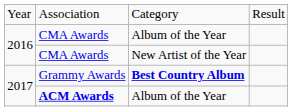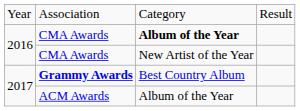(179, 34) normal -> (189, 34) bold
(82, 75) normal -> (86, 75) bold
(188, 75) bold -> (192, 75) normal
(76, 95) bold -> (74, 95) normal
